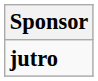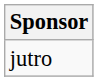(34, 57) bold -> (31, 57) normal
